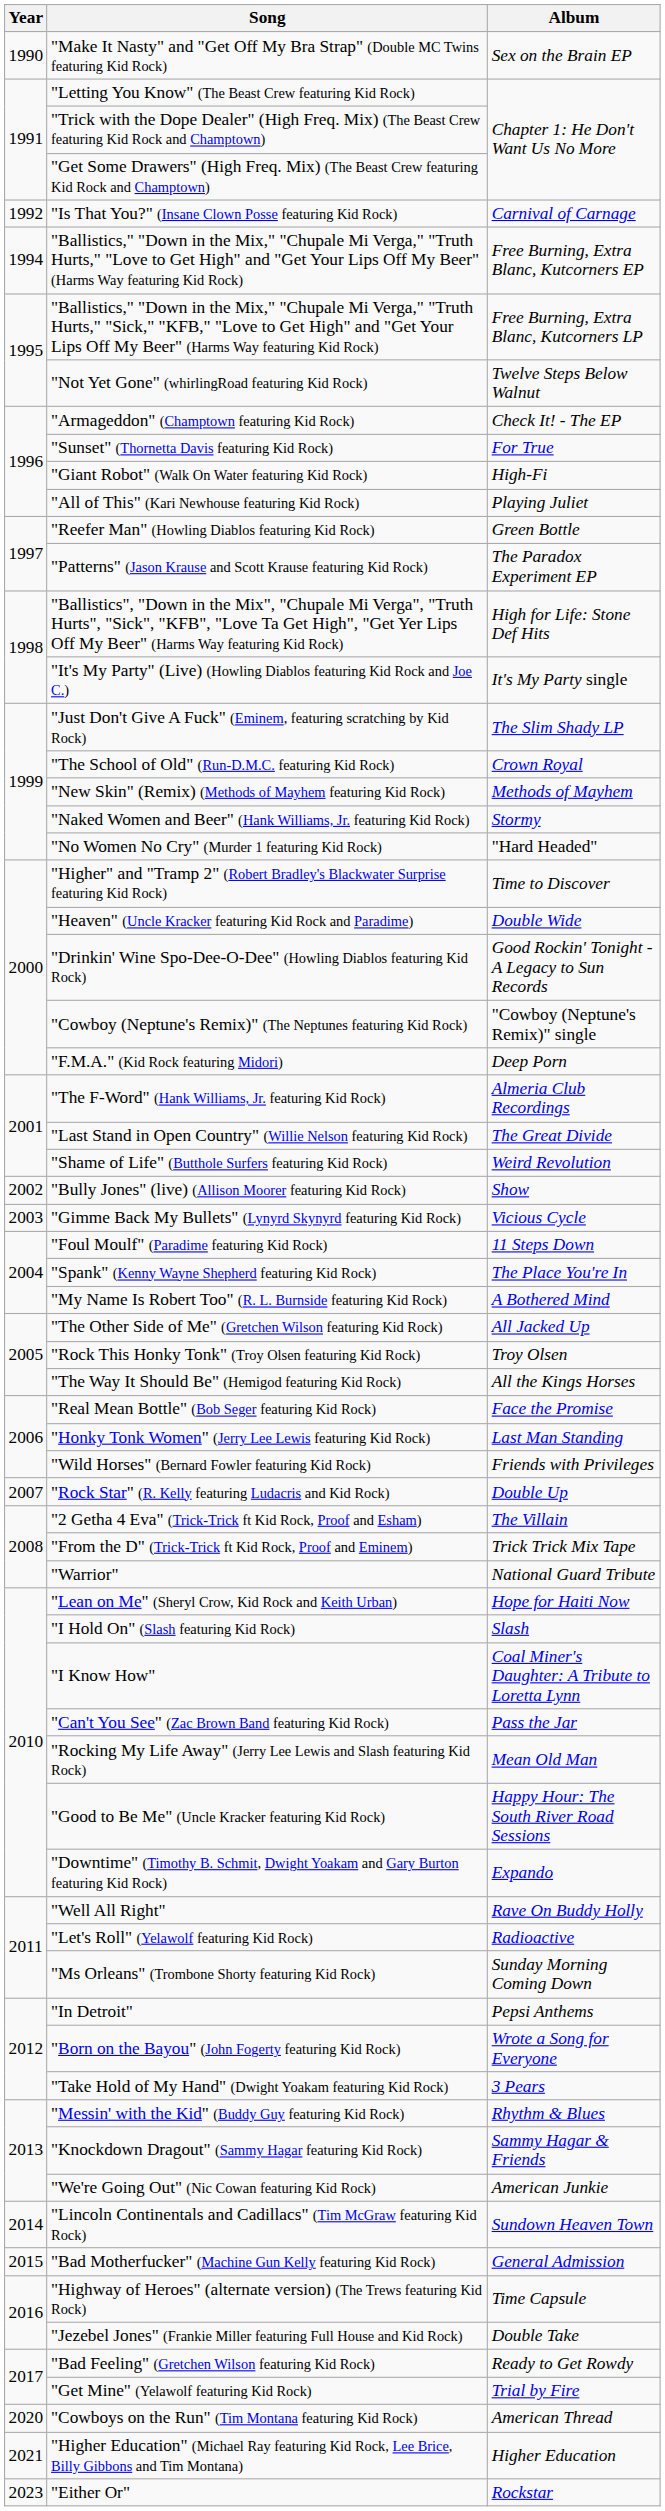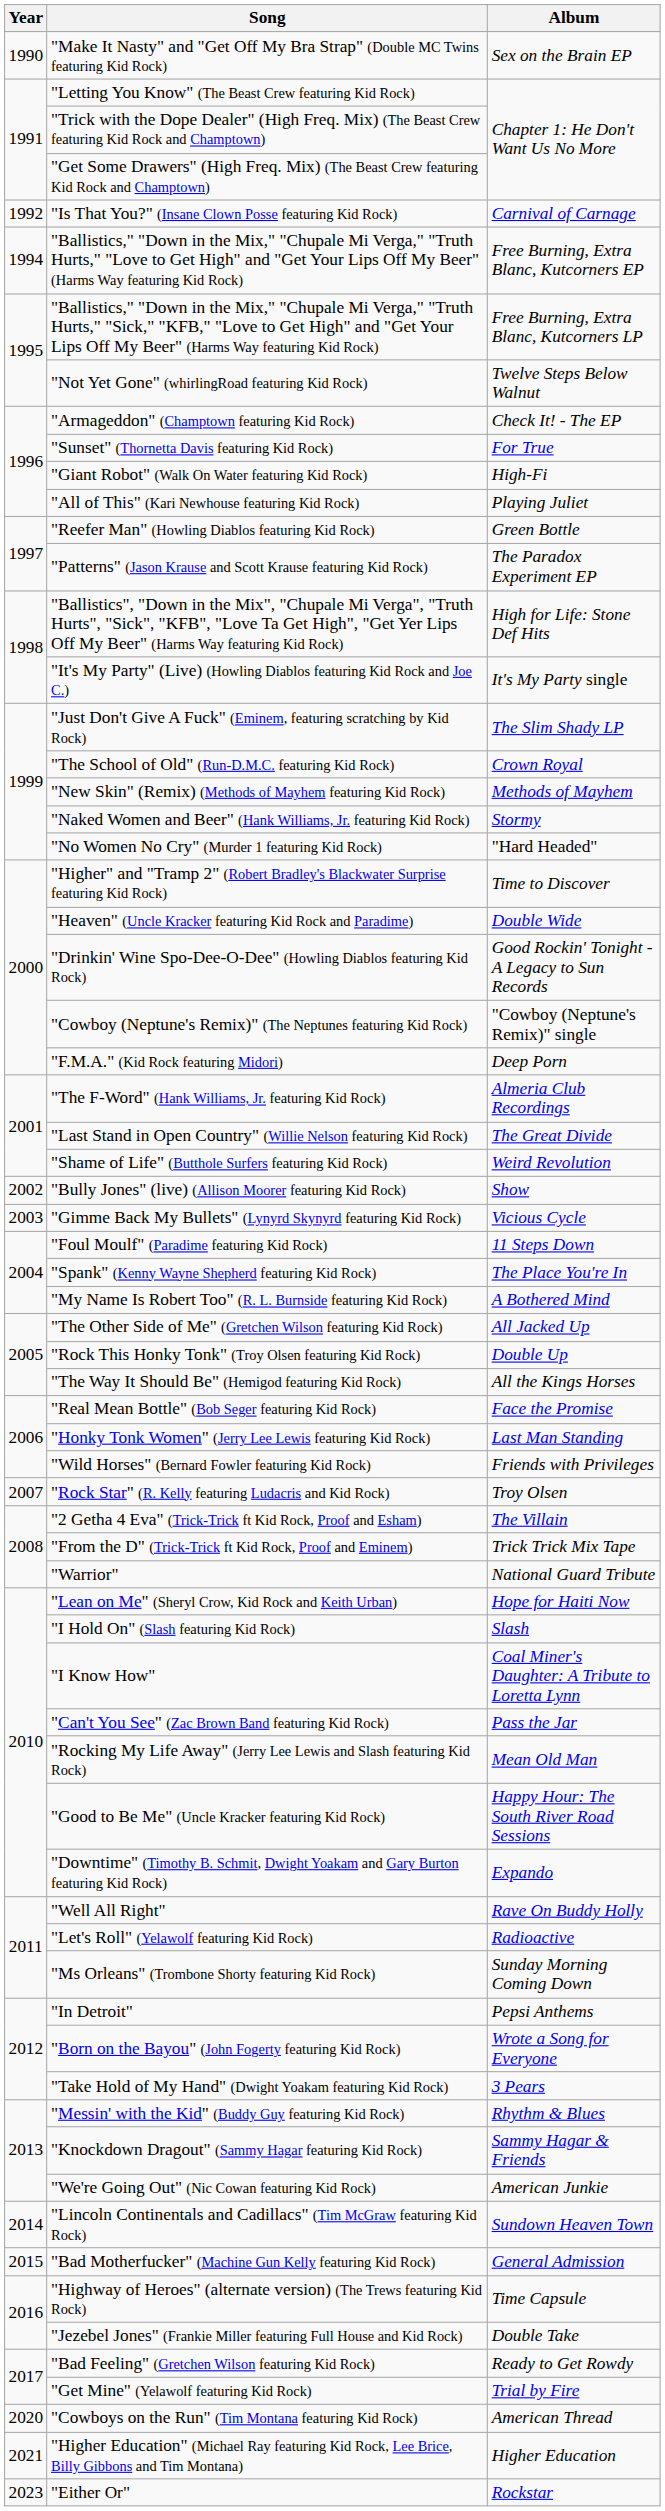(529, 1354) Troy Olsen -> (530, 1354) Double Up
(530, 1491) Double Up -> (529, 1491) Troy Olsen
